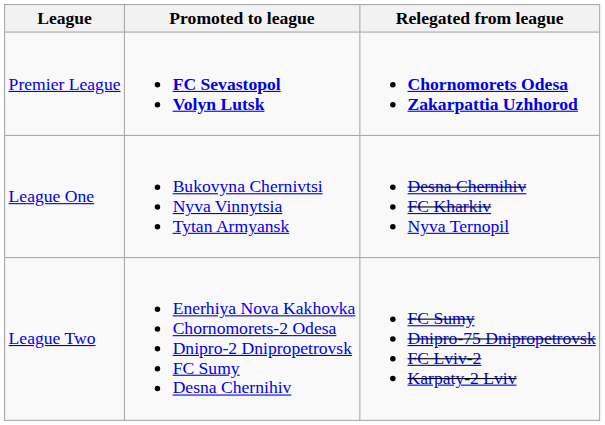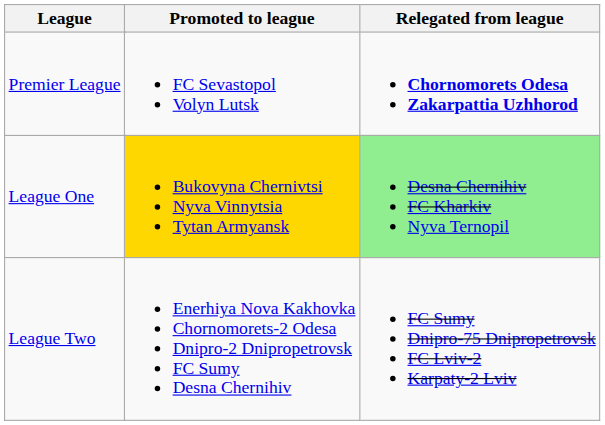(242, 94) bold -> (242, 94) normal
(242, 206) no background -> (242, 206) gold background
(480, 206) no background -> (480, 206) lightgreen background
